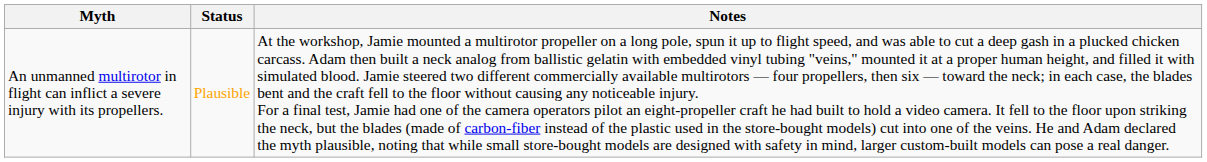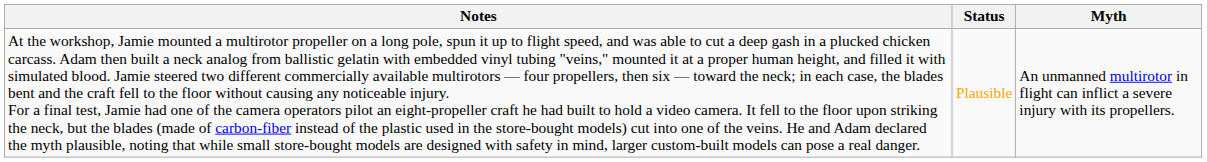columns swapped: (97, 16) <-> (728, 16)
